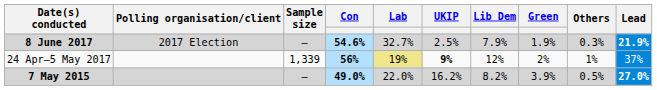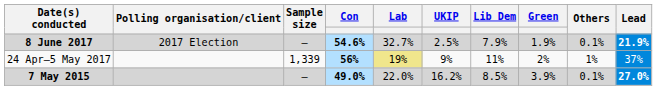(592, 42) 0.3% -> (592, 42) 0.1%
(446, 59) bold -> (446, 59) normal
(495, 59) 12% -> (495, 59) 11%
(495, 76) 8.2% -> (495, 76) 8.5%
(592, 76) 0.5% -> (592, 76) 0.1%
